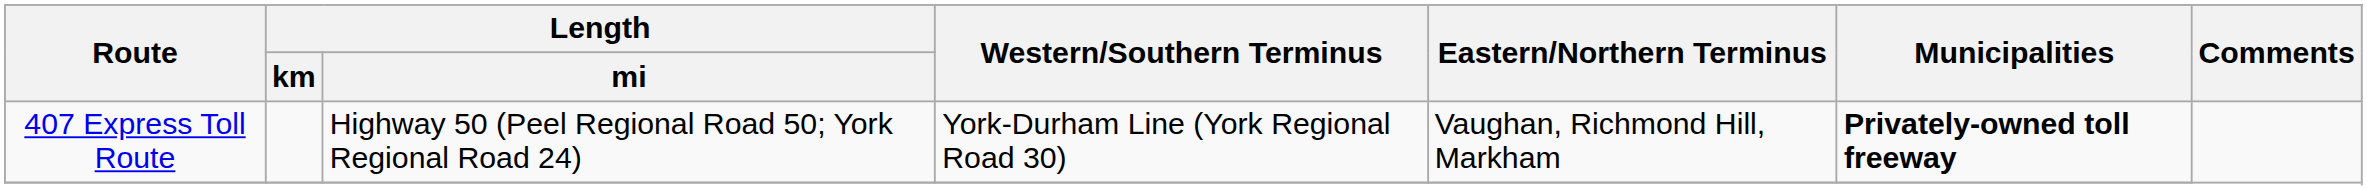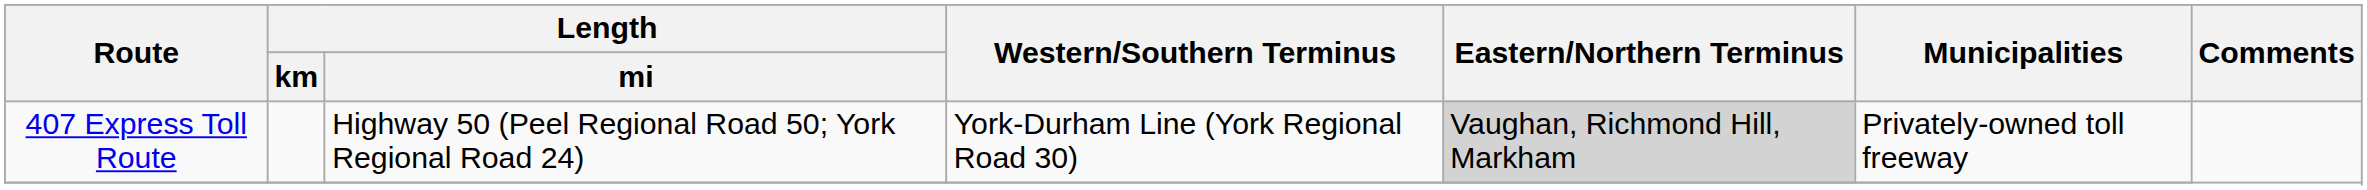(1600, 141) no background -> (1615, 141) lightgrey background
(1987, 141) bold -> (1993, 141) normal
